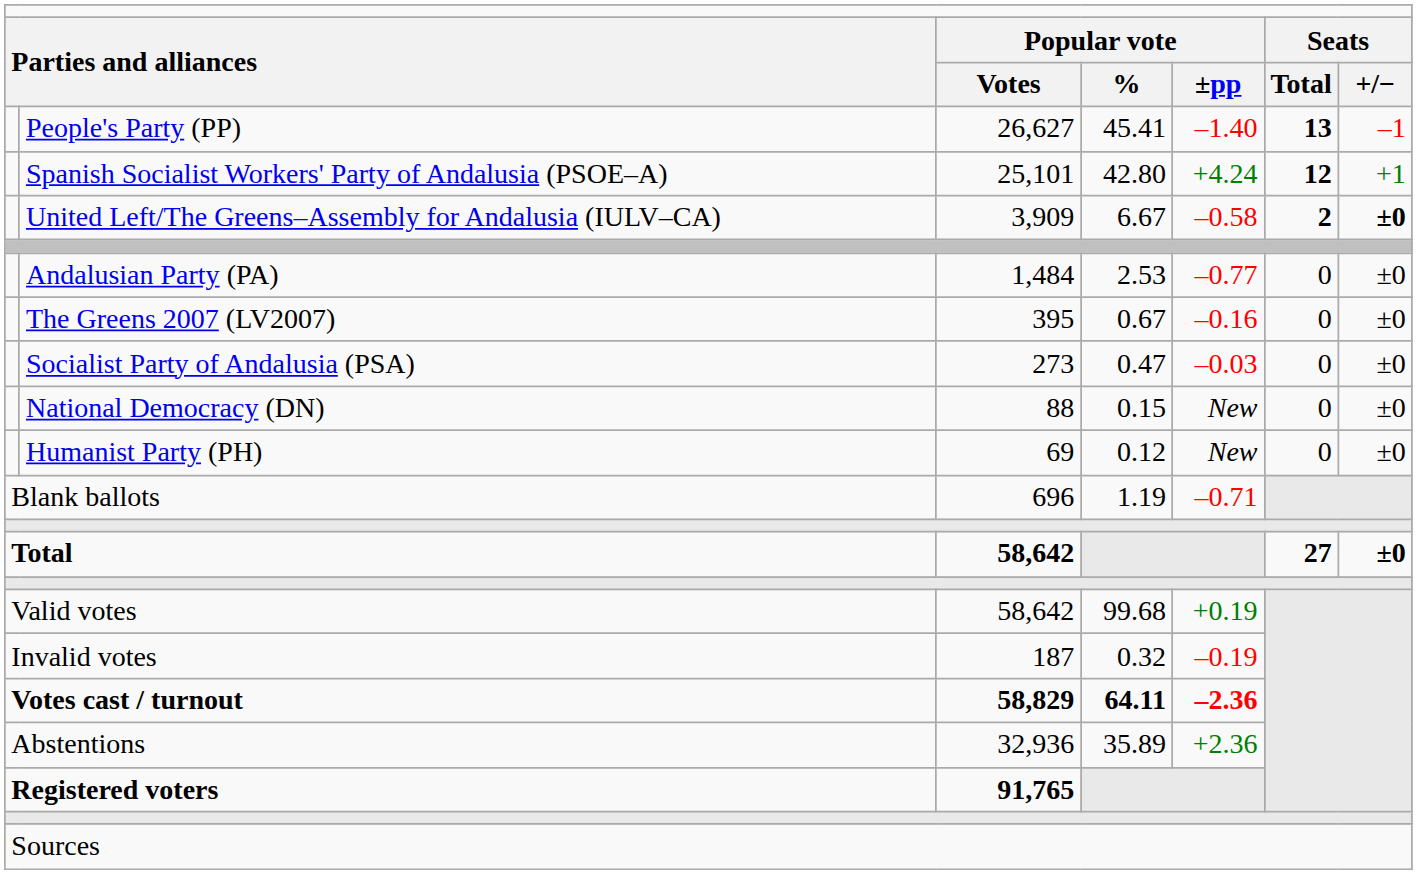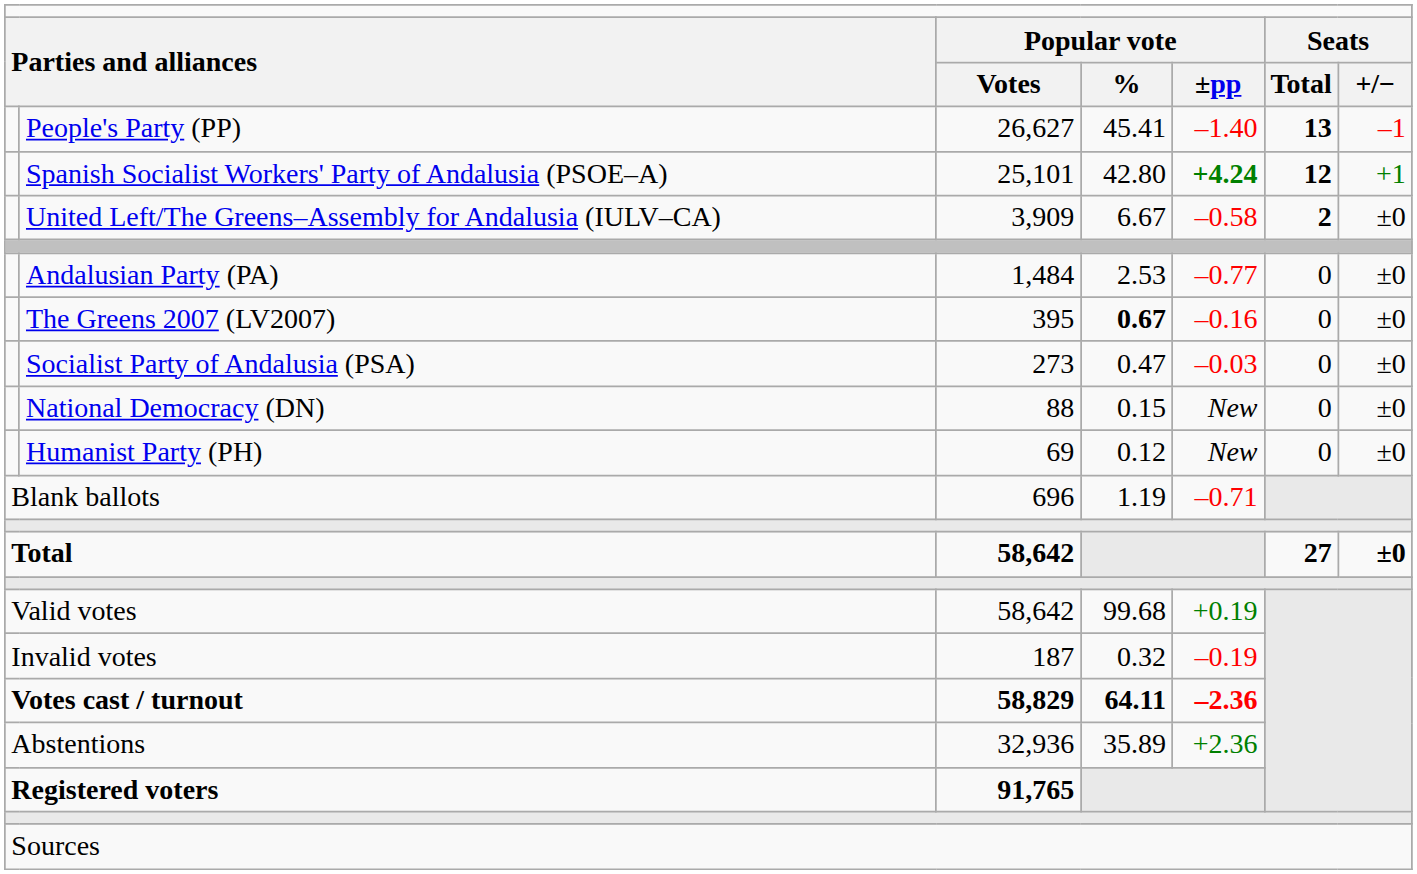(1225, 172) normal -> (1225, 172) bold
(1391, 217) bold -> (1391, 217) normal
(1141, 318) normal -> (1141, 318) bold
